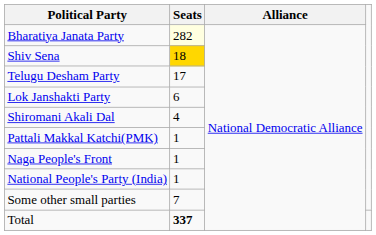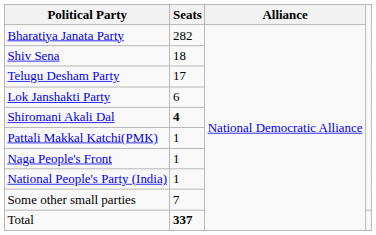(183, 35) lightyellow background -> (183, 35) no background
(179, 55) gold background -> (179, 55) no background
(176, 117) normal -> (176, 117) bold
